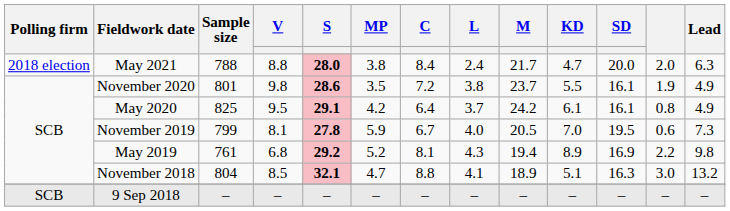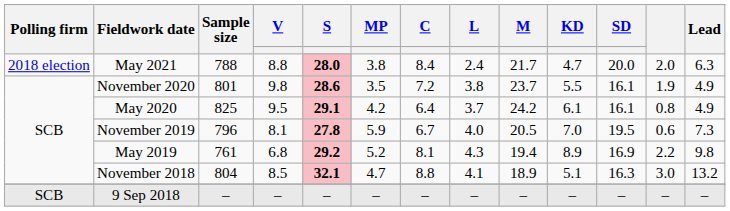(226, 130) 799 -> (226, 130) 796
